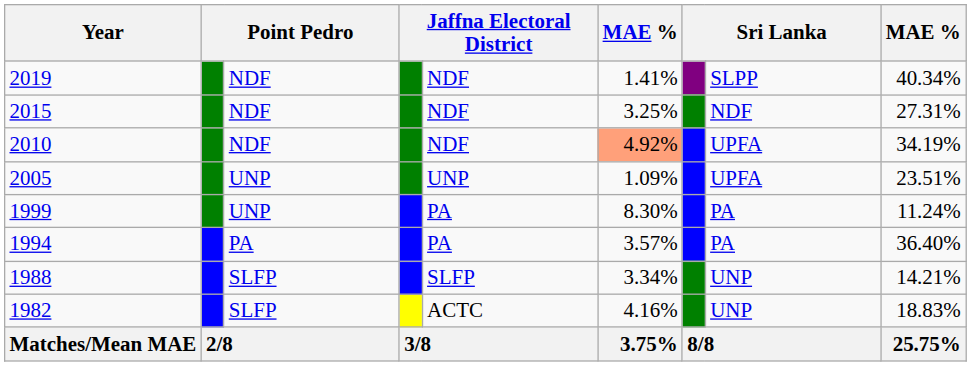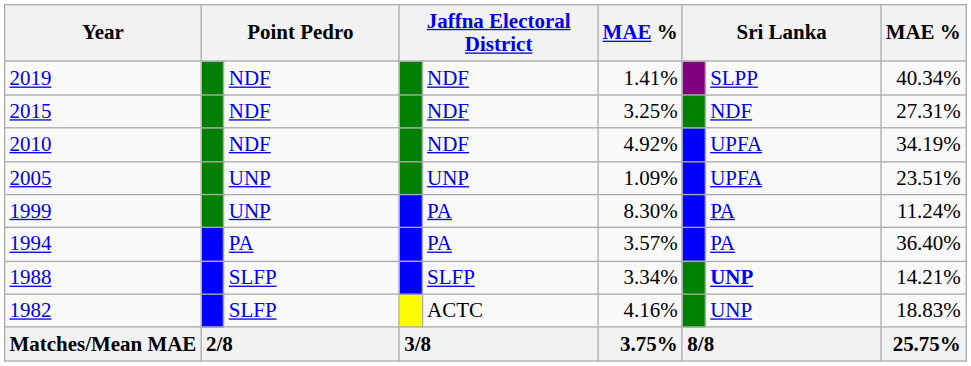(651, 144) lightsalmon background -> (651, 144) no background
(731, 277) normal -> (732, 277) bold
